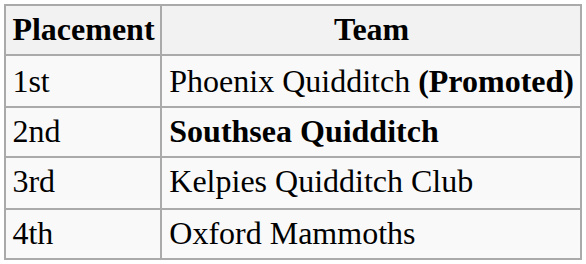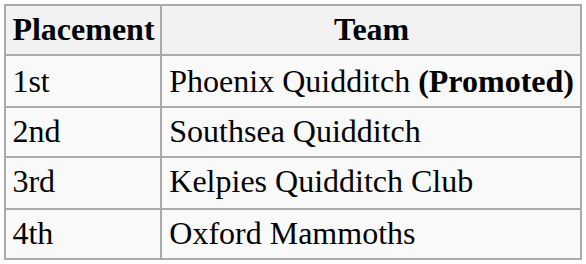(304, 131) bold -> (295, 131) normal
